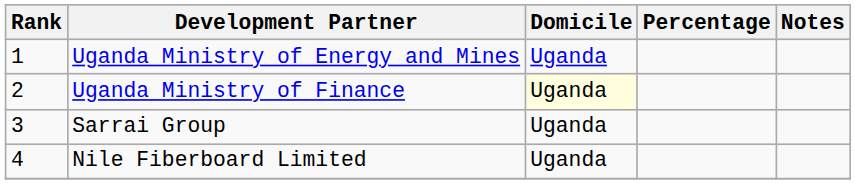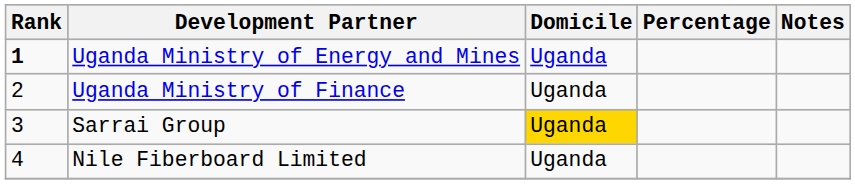(17, 57) normal -> (17, 57) bold
(569, 92) lightyellow background -> (569, 92) no background
(569, 126) no background -> (569, 126) gold background
